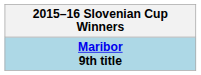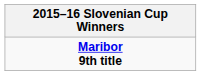(100, 53) lightblue background -> (100, 53) no background
